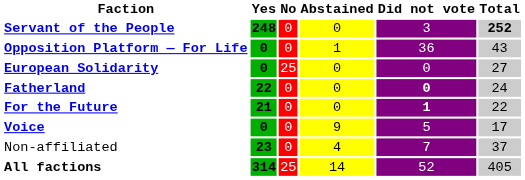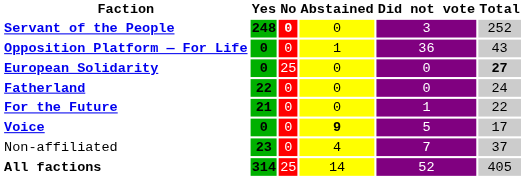(288, 29) normal -> (288, 29) bold
(500, 29) bold -> (500, 29) normal
(500, 68) normal -> (500, 68) bold
(426, 88) bold -> (426, 88) normal
(426, 108) bold -> (426, 108) normal
(337, 127) normal -> (337, 127) bold
